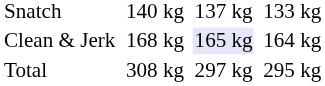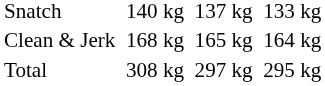(224, 40) lavender background -> (224, 40) no background
